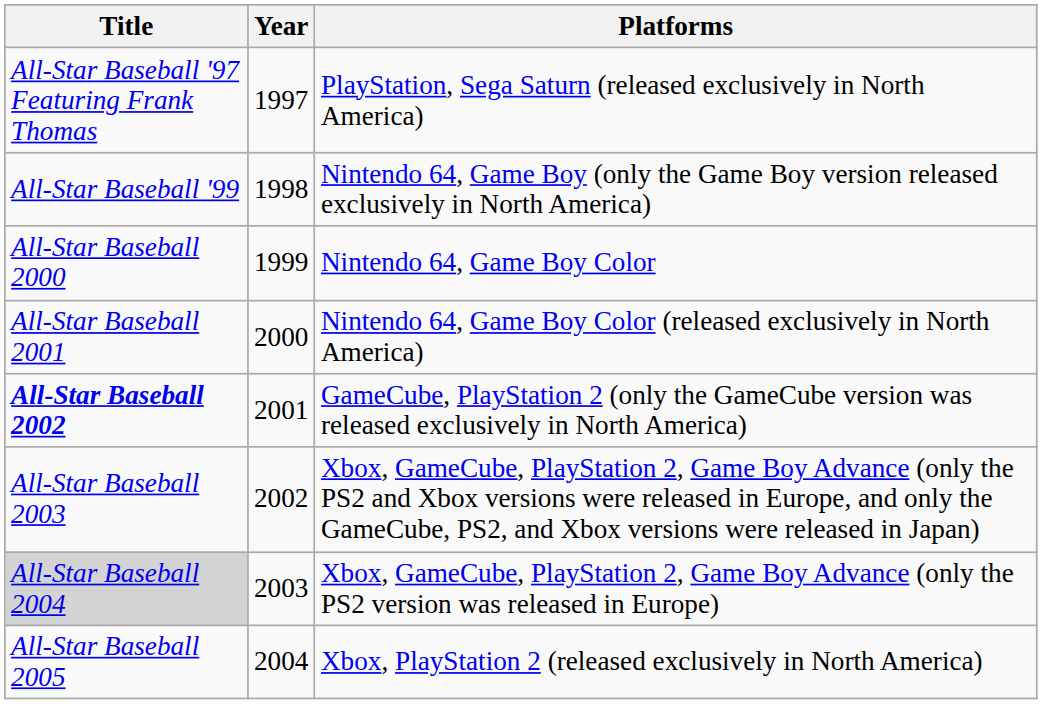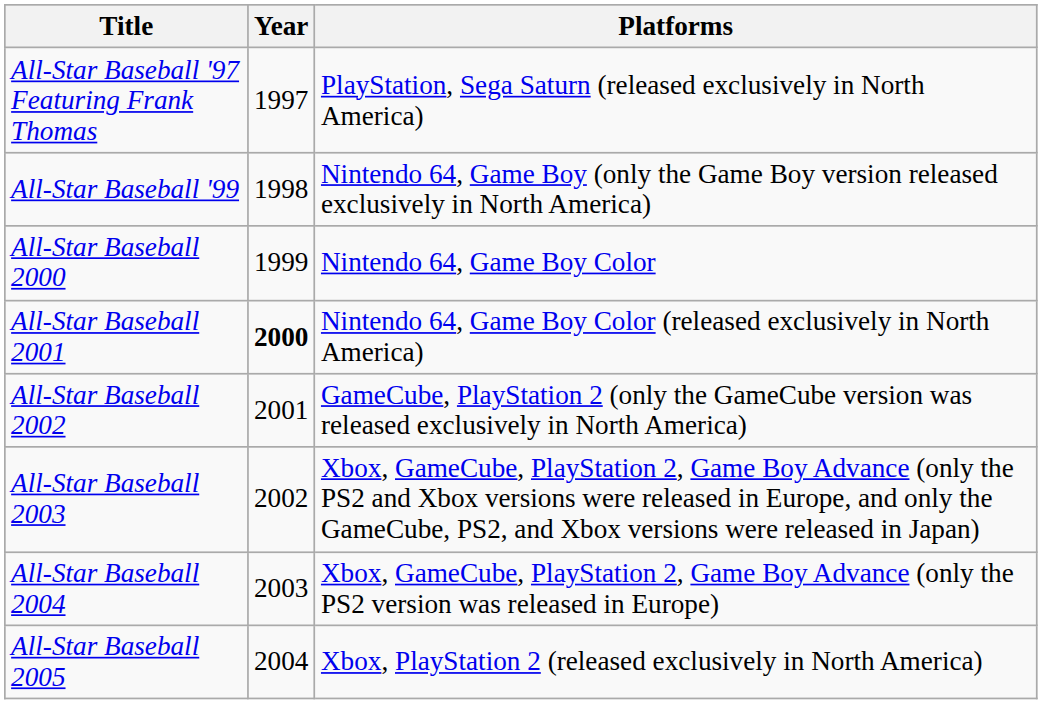(281, 336) normal -> (281, 336) bold
(107, 410) bold -> (105, 410) normal
(105, 588) lightgrey background -> (105, 588) no background
